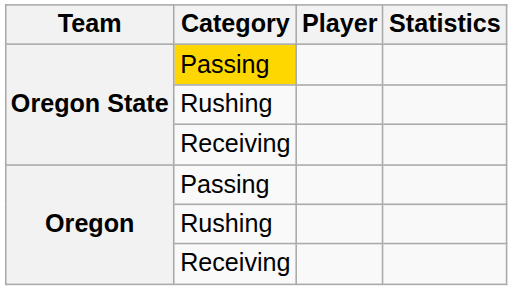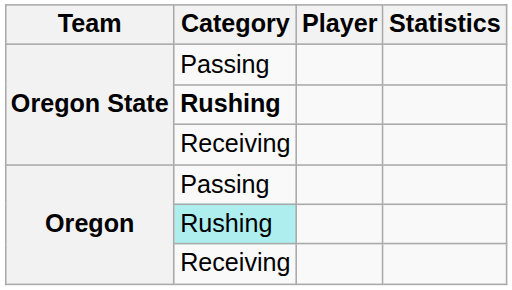(225, 64) gold background -> (225, 64) no background
(226, 104) normal -> (230, 104) bold
(226, 223) no background -> (226, 223) paleturquoise background
